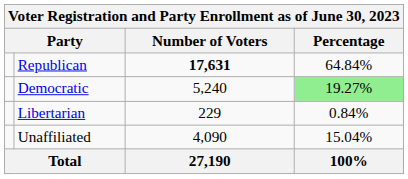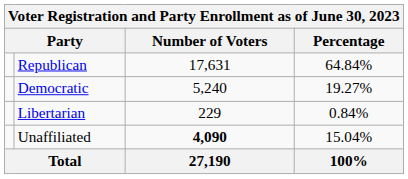(210, 64) bold -> (210, 64) normal
(349, 88) lightgreen background -> (349, 88) no background
(210, 137) normal -> (210, 137) bold
